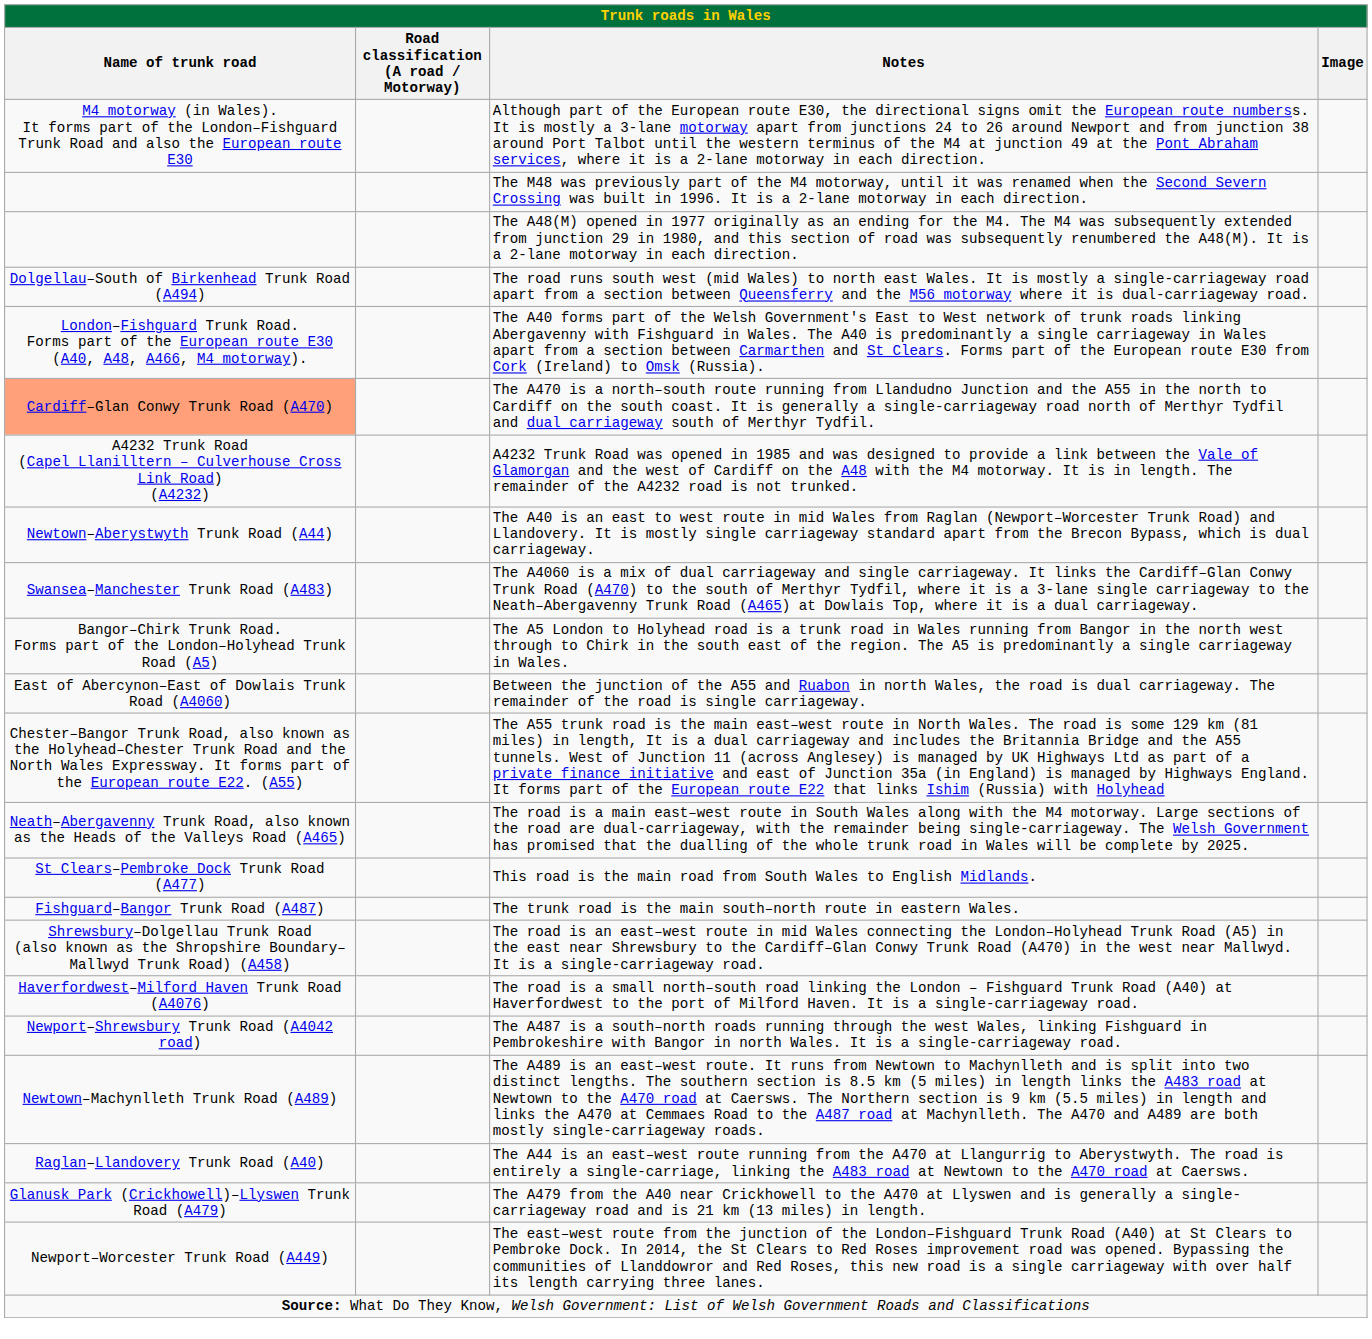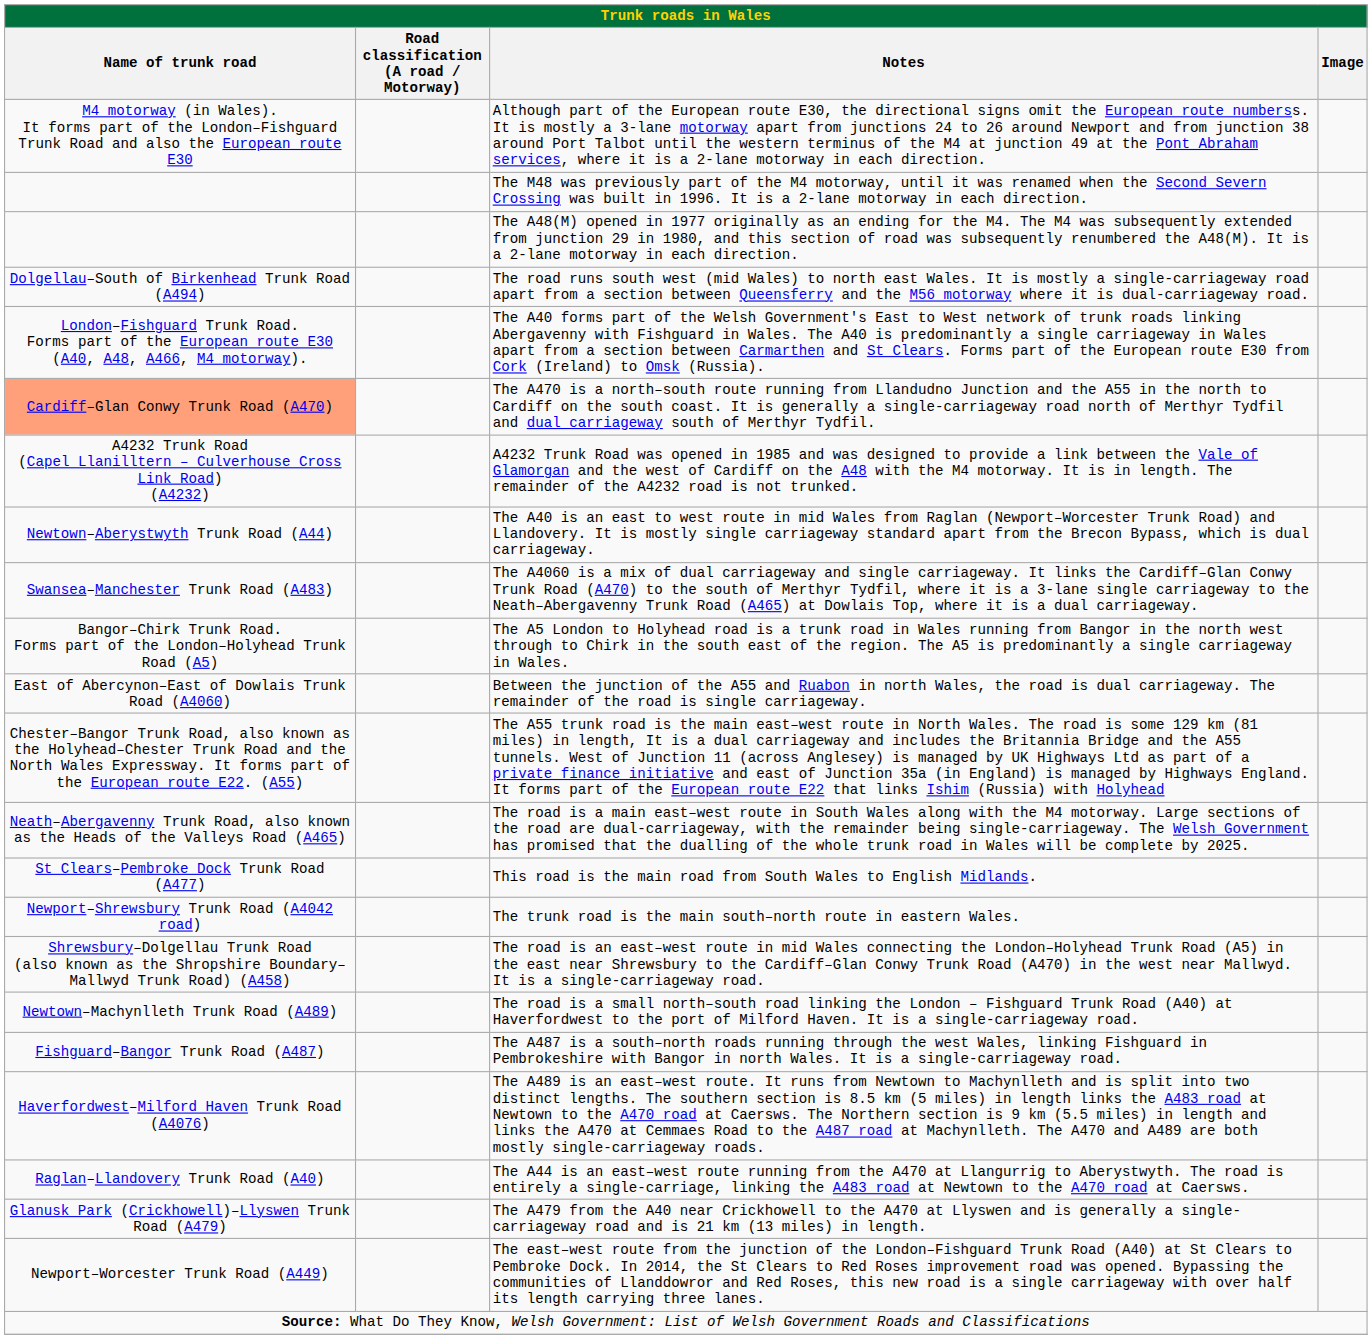(180, 909) Fishguard–Bangor Trunk Road (A487) -> (180, 917) Newport–Shrewsbury Trunk Road (A4042 road)
(180, 996) Haverfordwest–Milford Haven Trunk Road (A4076) -> (180, 1012) Newtown–Machynlleth Trunk Road (A489)
(180, 1035) Newport–Shrewsbury Trunk Road (A4042 road) -> (180, 1052) Fishguard–Bangor Trunk Road (A487)
(180, 1099) Newtown–Machynlleth Trunk Road (A489) -> (180, 1116) Haverfordwest–Milford Haven Trunk Road (A4076)
